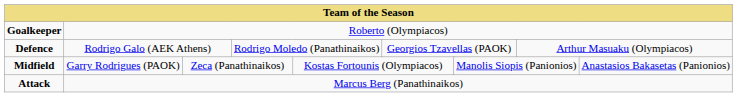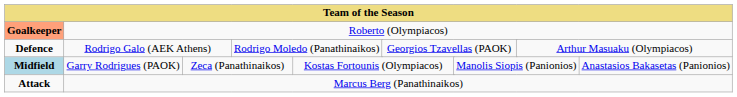(34, 30) no background -> (34, 30) lightsalmon background
(34, 65) no background -> (34, 65) lightblue background
